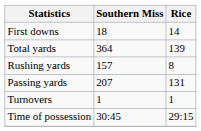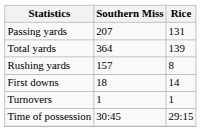rows swapped: (33, 31) <-> (37, 83)
